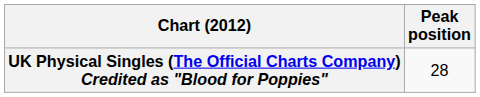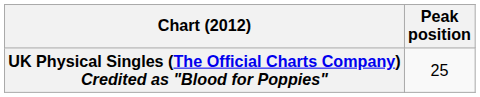(440, 70) 28 -> (440, 70) 25
